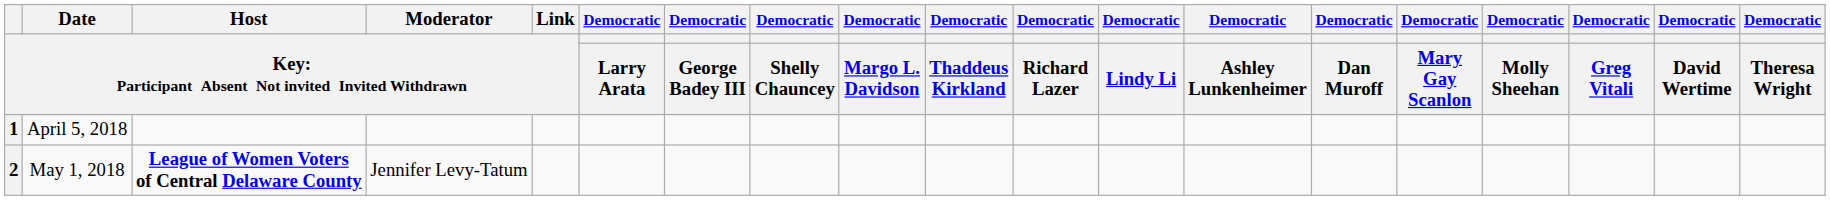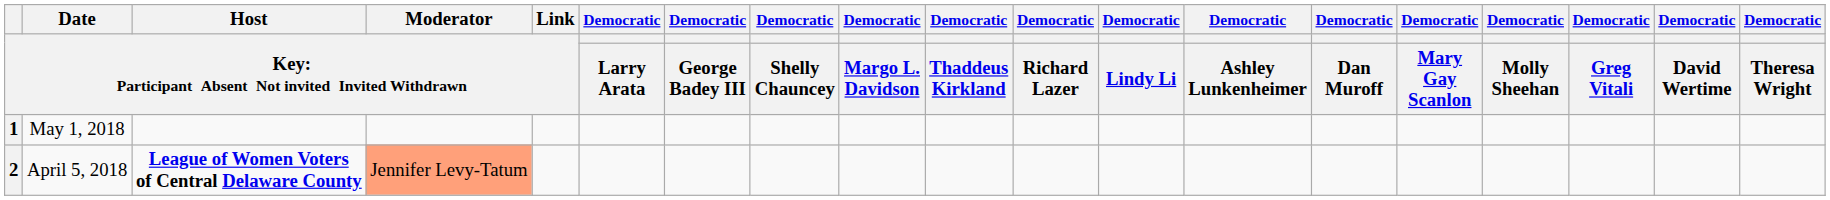(77, 129) April 5, 2018 -> (77, 129) May 1, 2018
(77, 169) May 1, 2018 -> (77, 169) April 5, 2018
(449, 169) no background -> (449, 169) lightsalmon background
